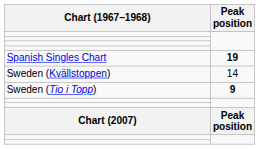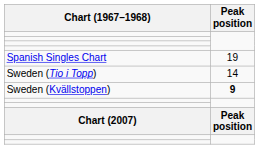(232, 58) bold -> (232, 58) normal
(58, 74) Sweden (Kvällstoppen) -> (52, 74) Sweden (Tio i Topp)
(52, 90) Sweden (Tio i Topp) -> (58, 90) Sweden (Kvällstoppen)
